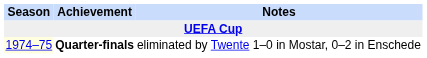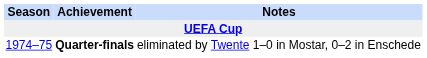(29, 45) lightyellow background -> (29, 45) no background
